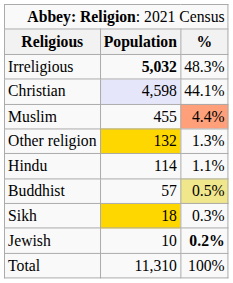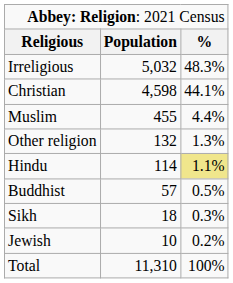(159, 66) bold -> (159, 66) normal
(159, 91) lavender background -> (159, 91) no background
(208, 116) lightsalmon background -> (208, 116) no background
(165, 141) gold background -> (165, 141) no background
(208, 166) no background -> (208, 166) khaki background
(208, 191) khaki background -> (208, 191) no background
(169, 215) gold background -> (169, 215) no background
(207, 240) bold -> (208, 240) normal
